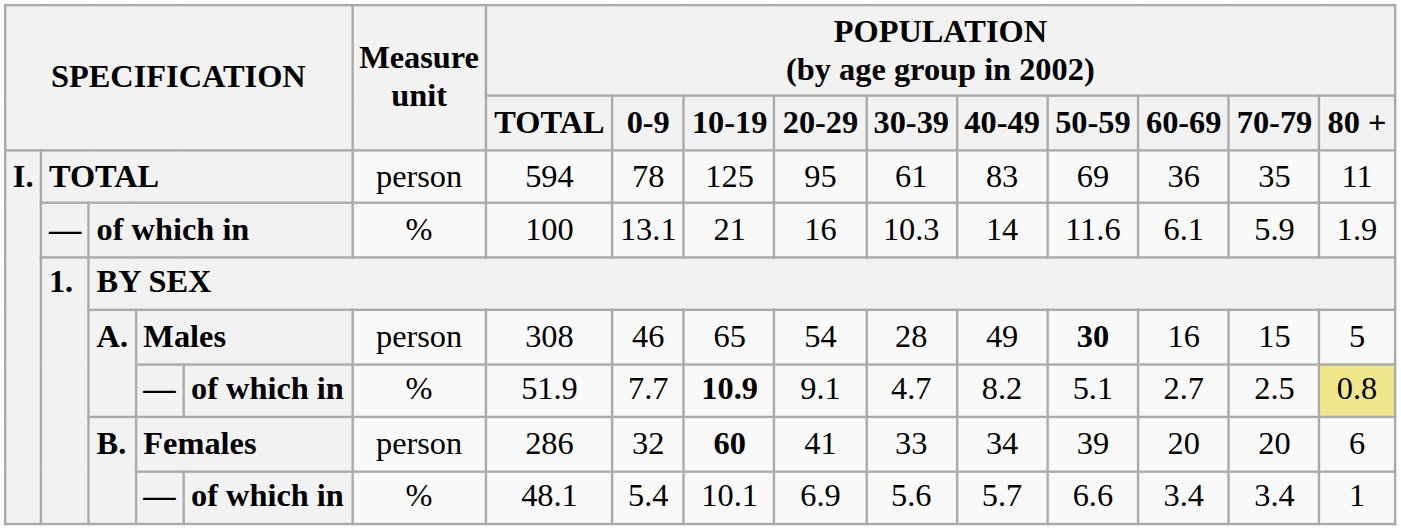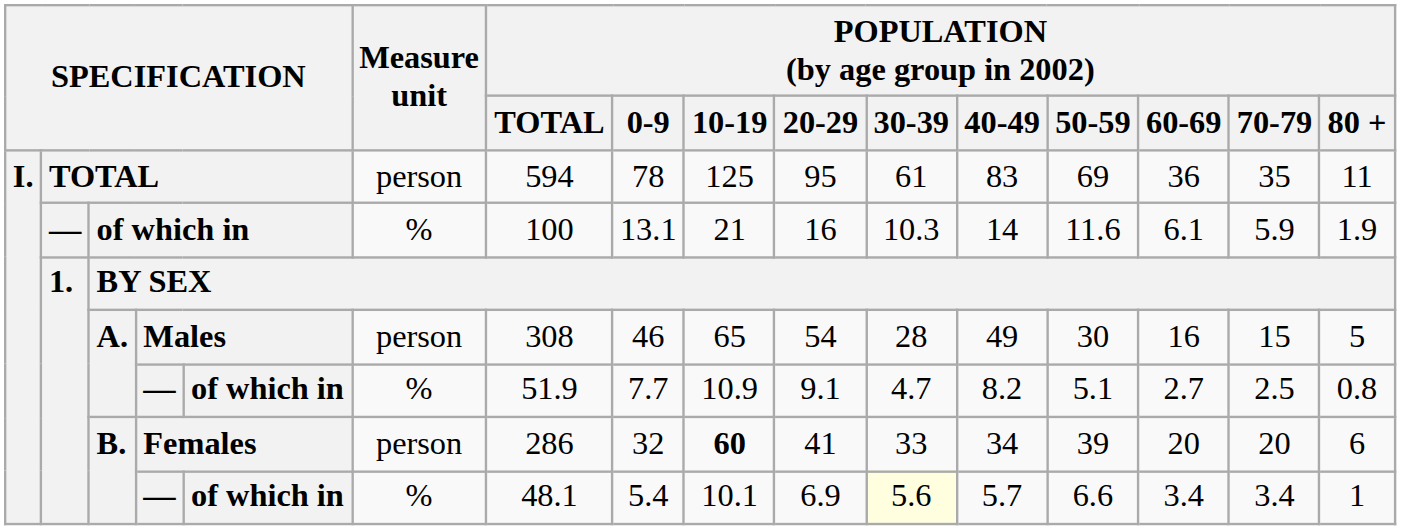(1093, 335) bold -> (1093, 335) normal
(730, 389) bold -> (730, 389) normal
(1357, 389) khaki background -> (1357, 389) no background
(911, 496) no background -> (911, 496) lightyellow background
